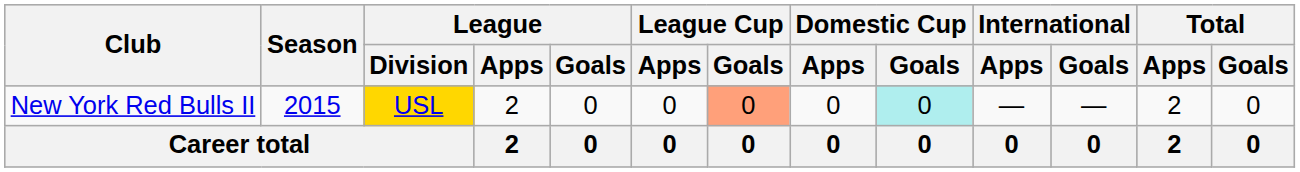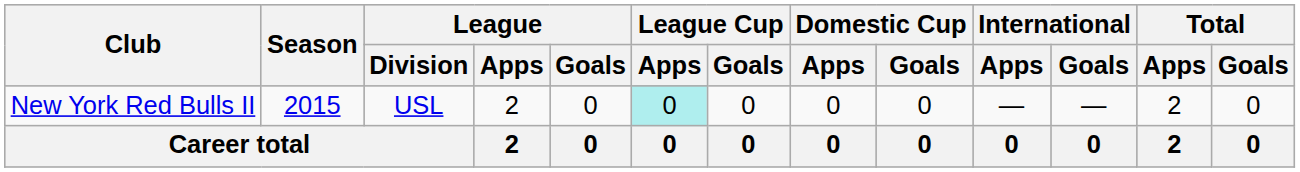(419, 105) gold background -> (419, 105) no background
(669, 105) no background -> (669, 105) paleturquoise background
(748, 105) lightsalmon background -> (748, 105) no background
(925, 105) paleturquoise background -> (925, 105) no background
